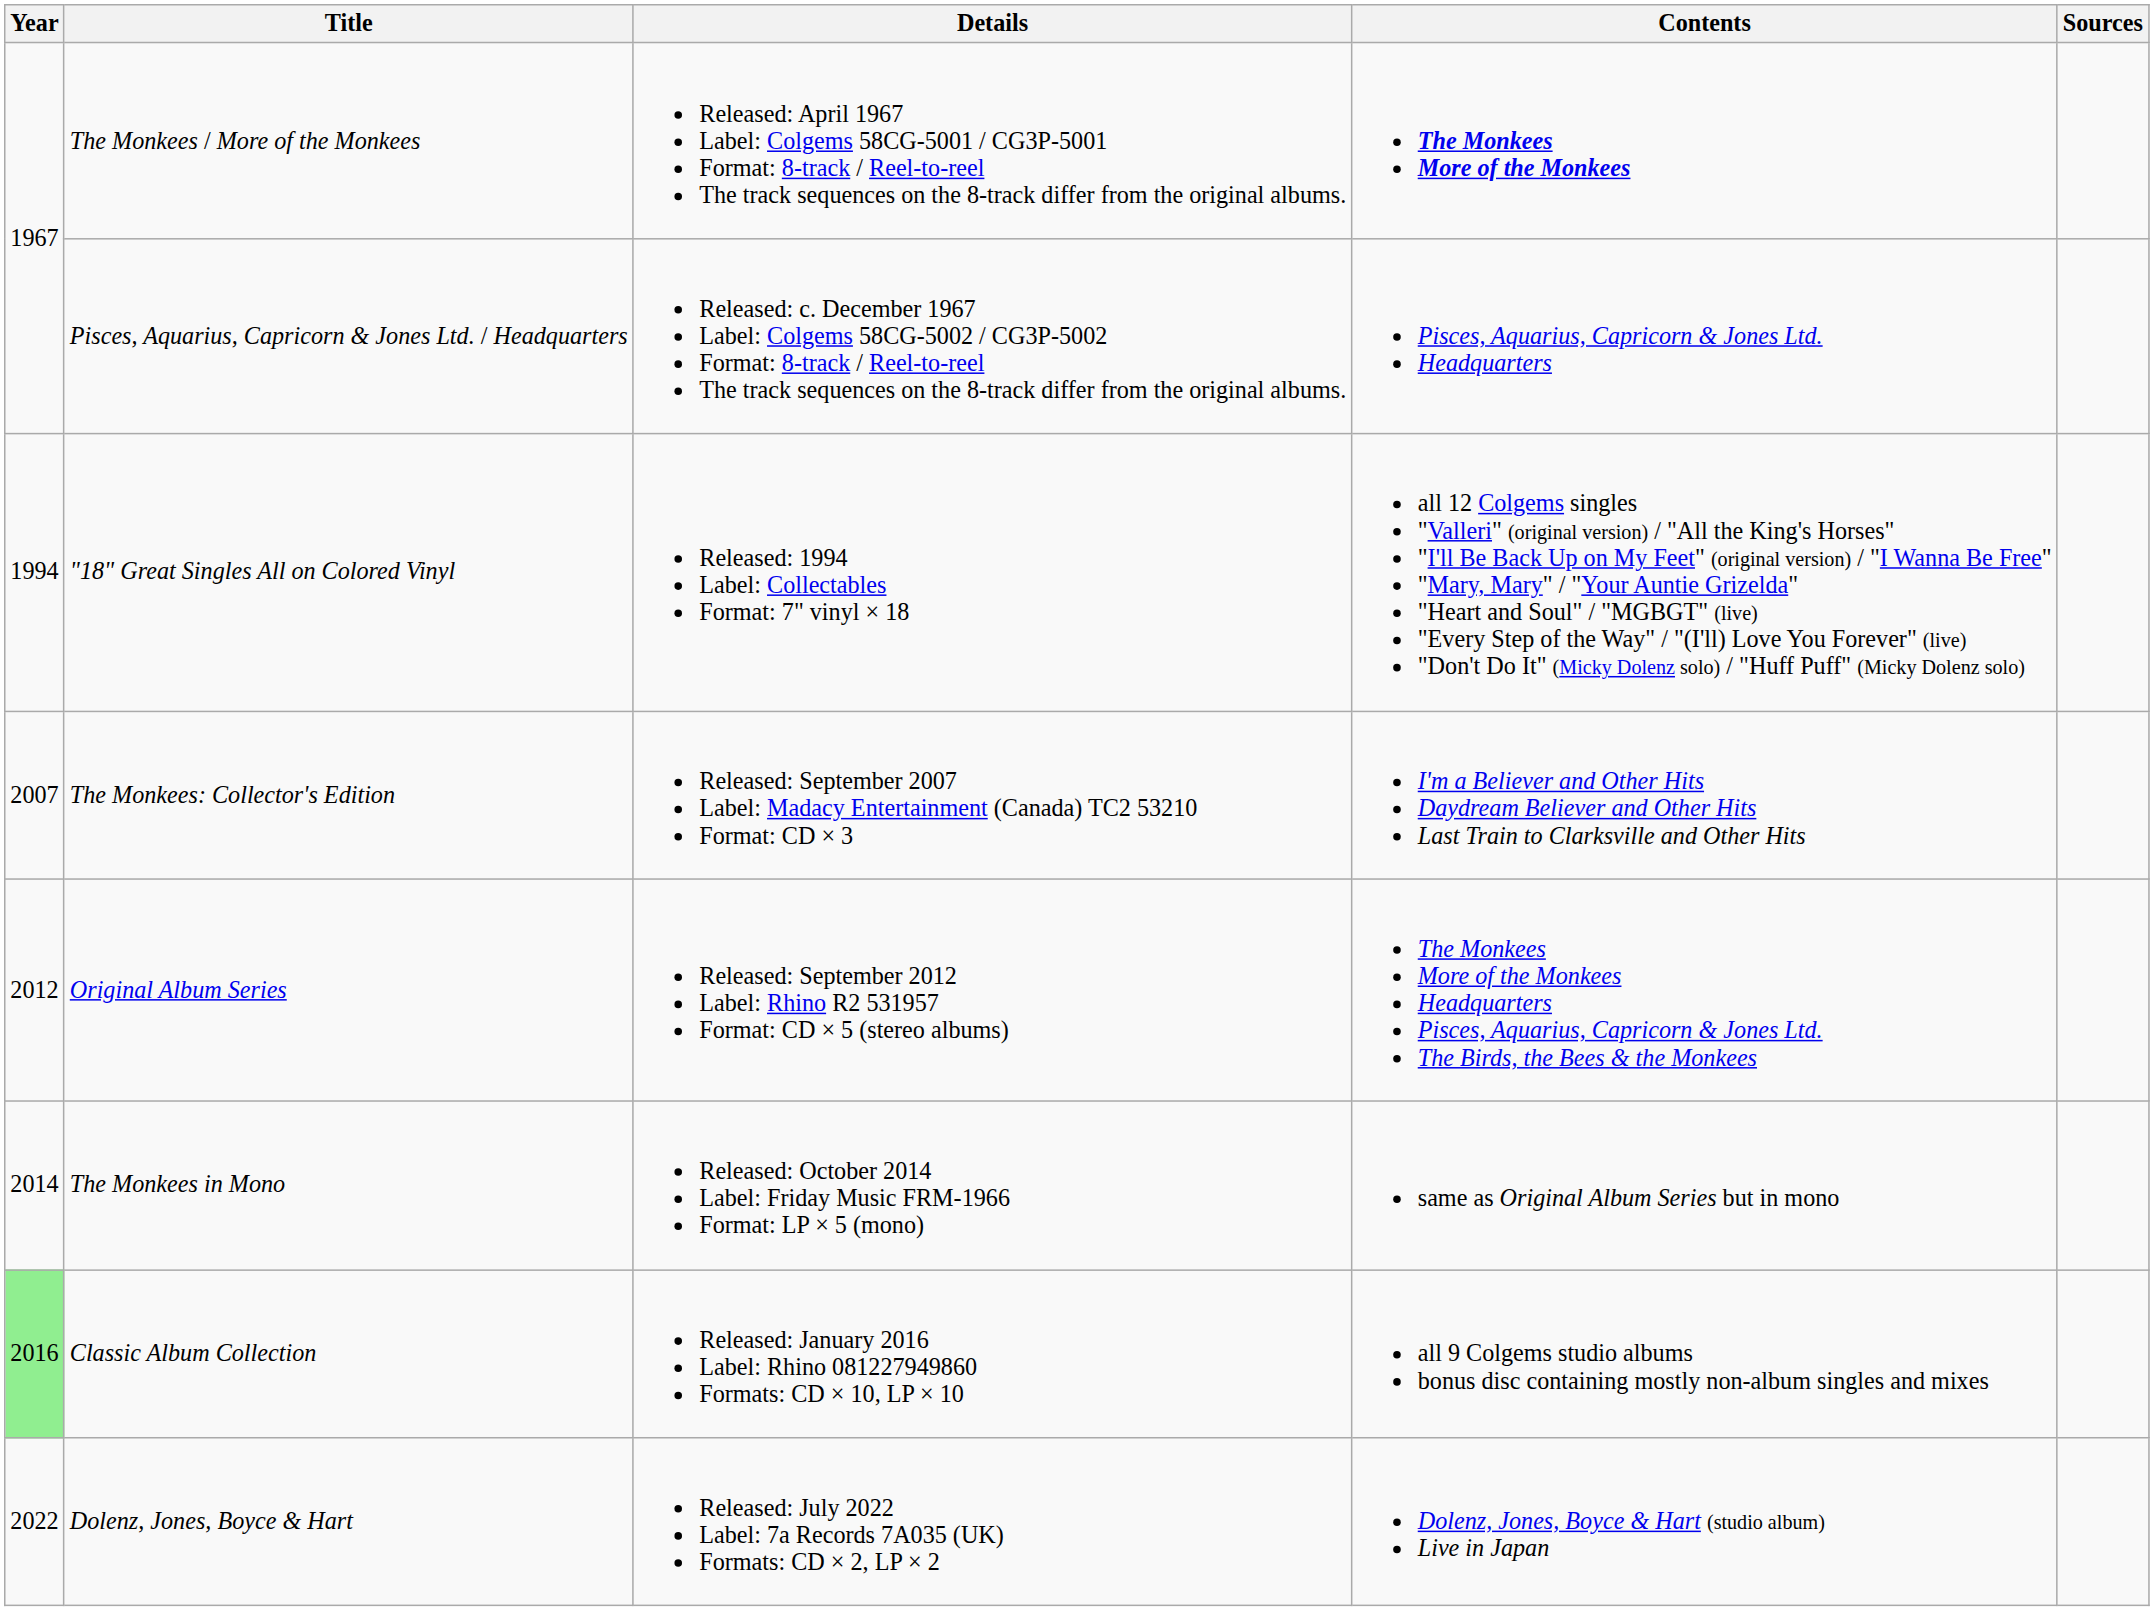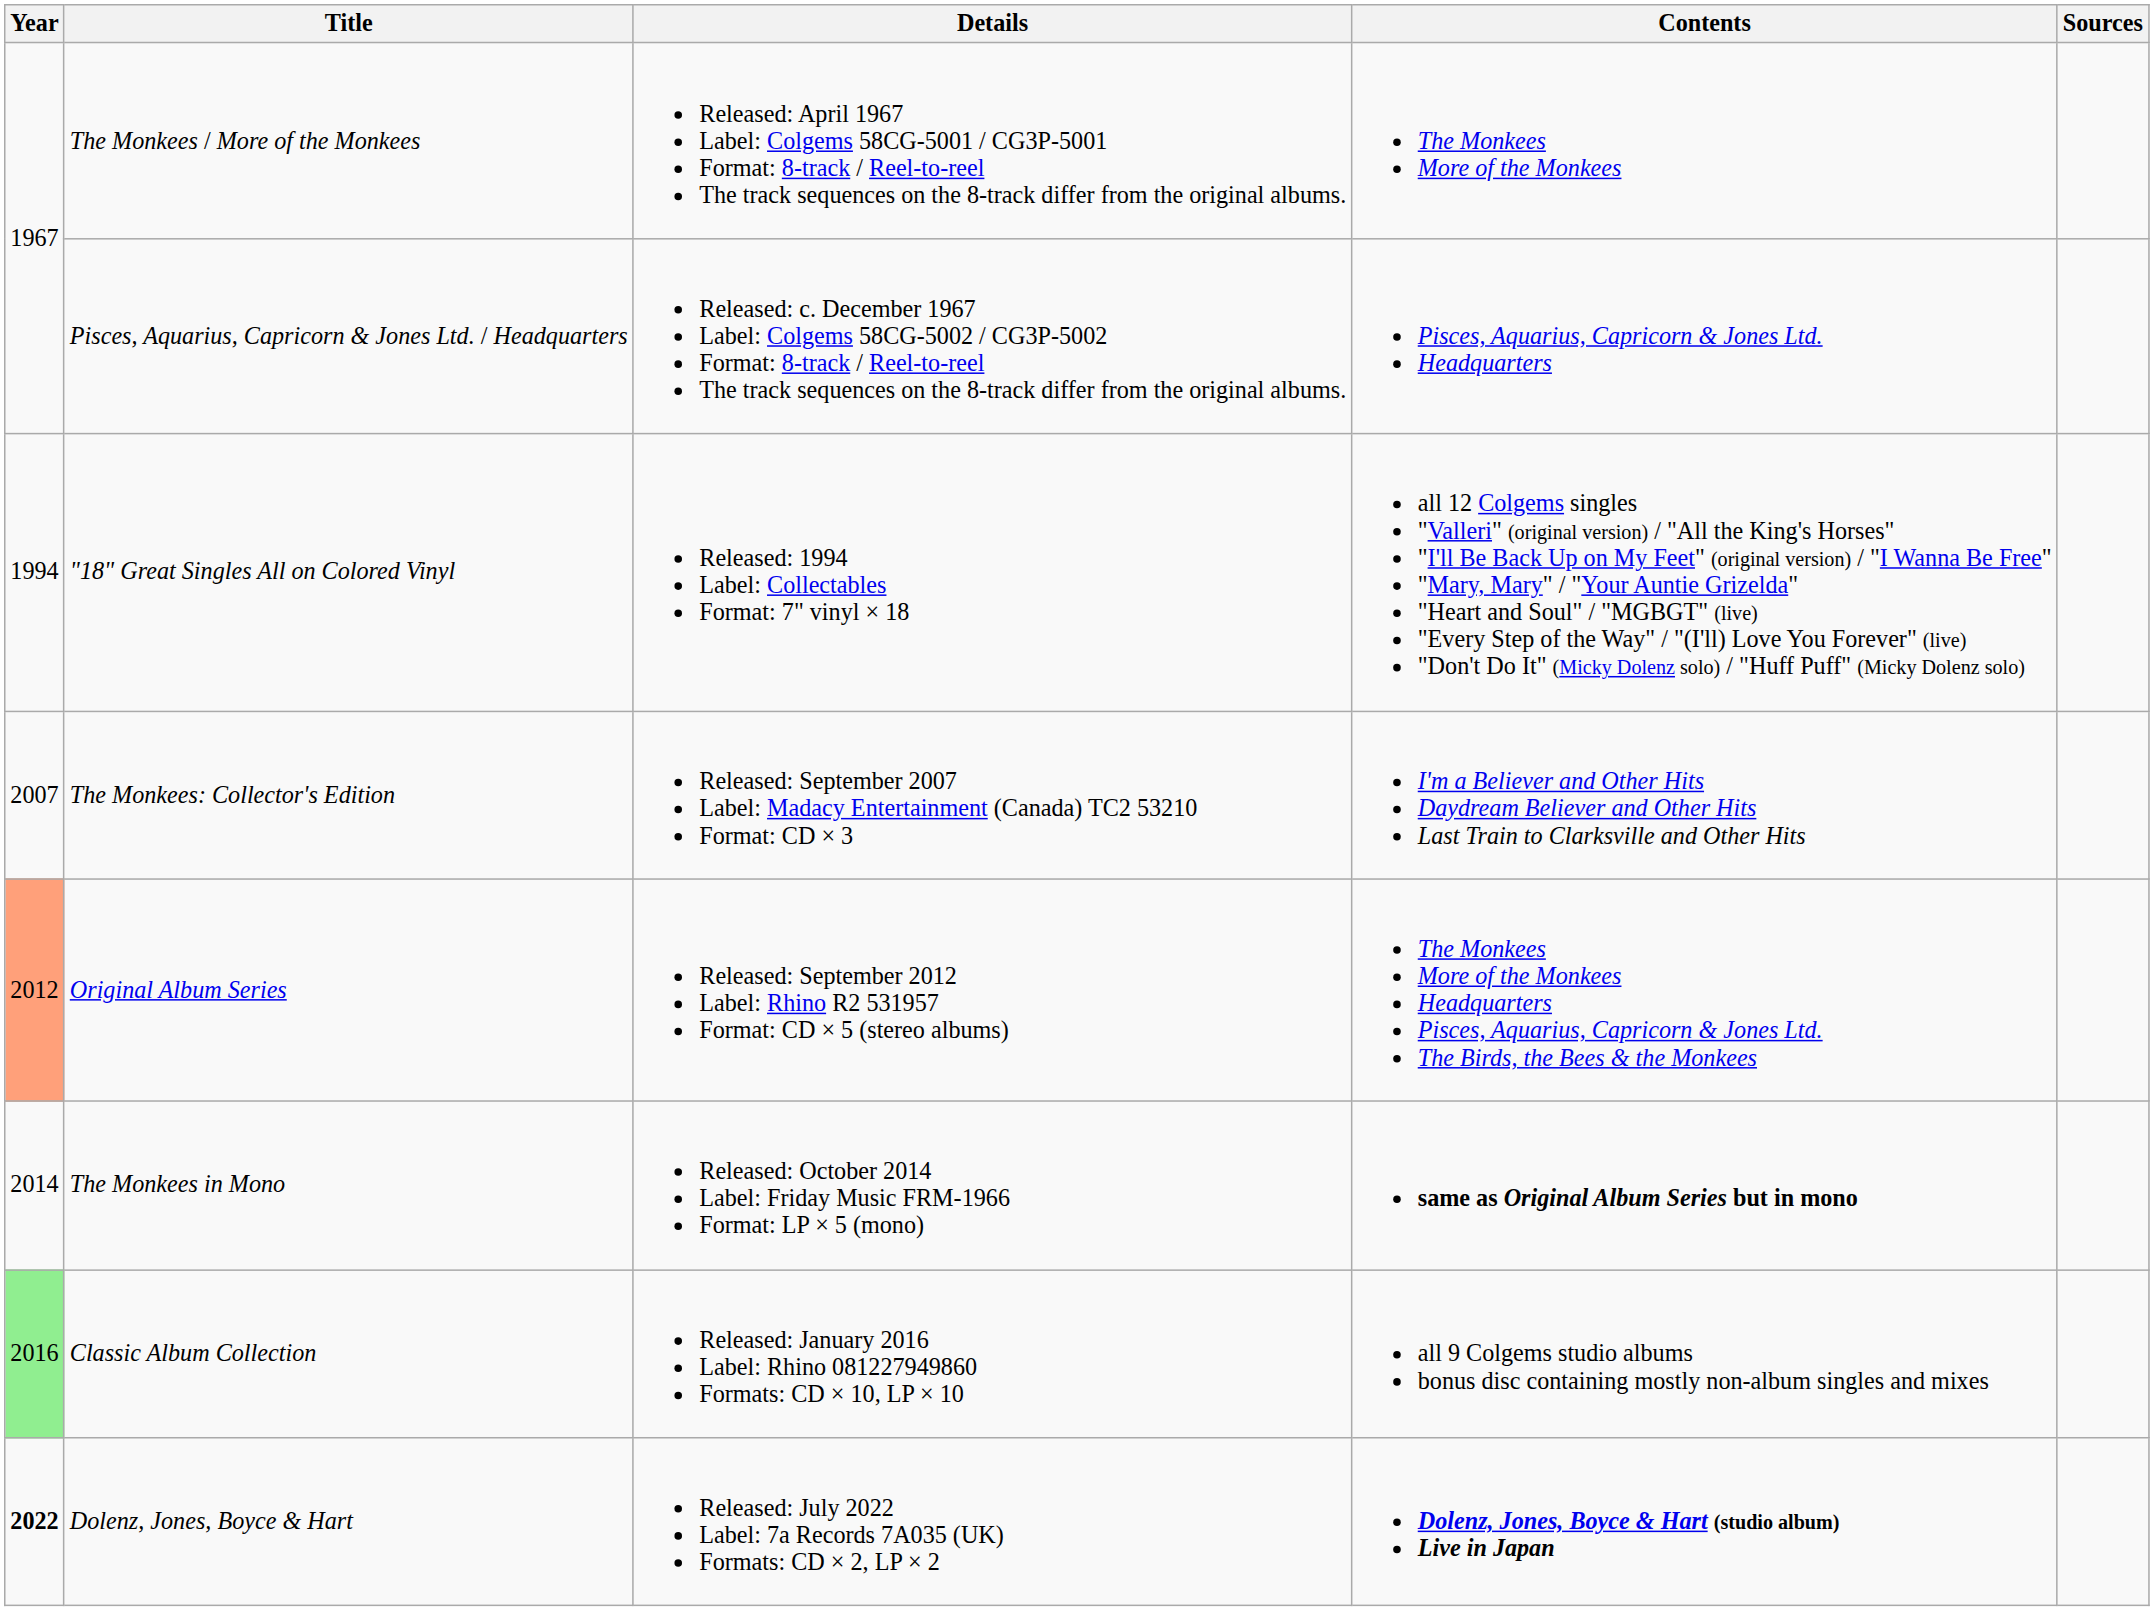(1705, 154) bold -> (1705, 154) normal
(34, 989) no background -> (34, 989) lightsalmon background
(1705, 1199) normal -> (1705, 1199) bold
(34, 1521) normal -> (34, 1521) bold
(1705, 1535) normal -> (1705, 1535) bold
